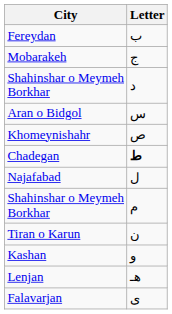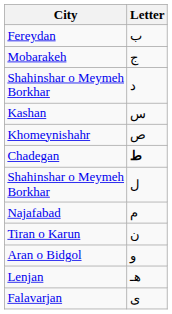(44, 113) Aran o Bidgol -> (27, 113) Kashan
(34, 177) Najafabad -> (66, 184) Shahinshar o Meymeh Borkhar
(66, 205) Shahinshar o Meymeh Borkhar -> (34, 212) Najafabad
(27, 255) Kashan -> (44, 255) Aran o Bidgol
